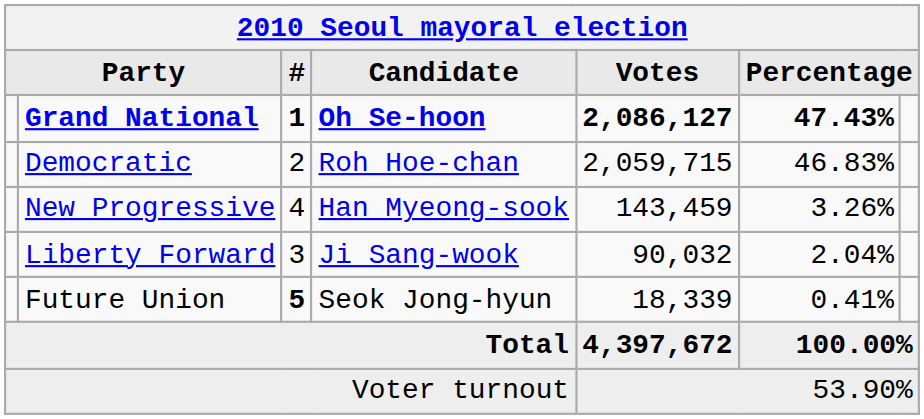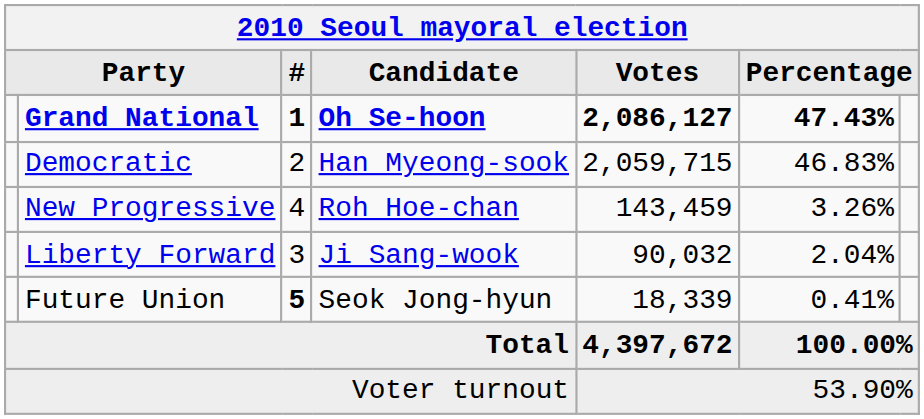(419, 164) Roh Hoe-chan -> (444, 164) Han Myeong-sook
(444, 209) Han Myeong-sook -> (419, 209) Roh Hoe-chan
